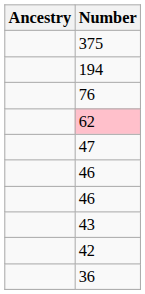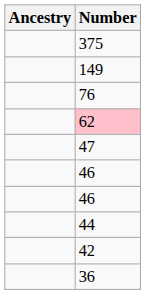(91, 69) 194 -> (91, 69) 149
(87, 224) 43 -> (87, 224) 44
